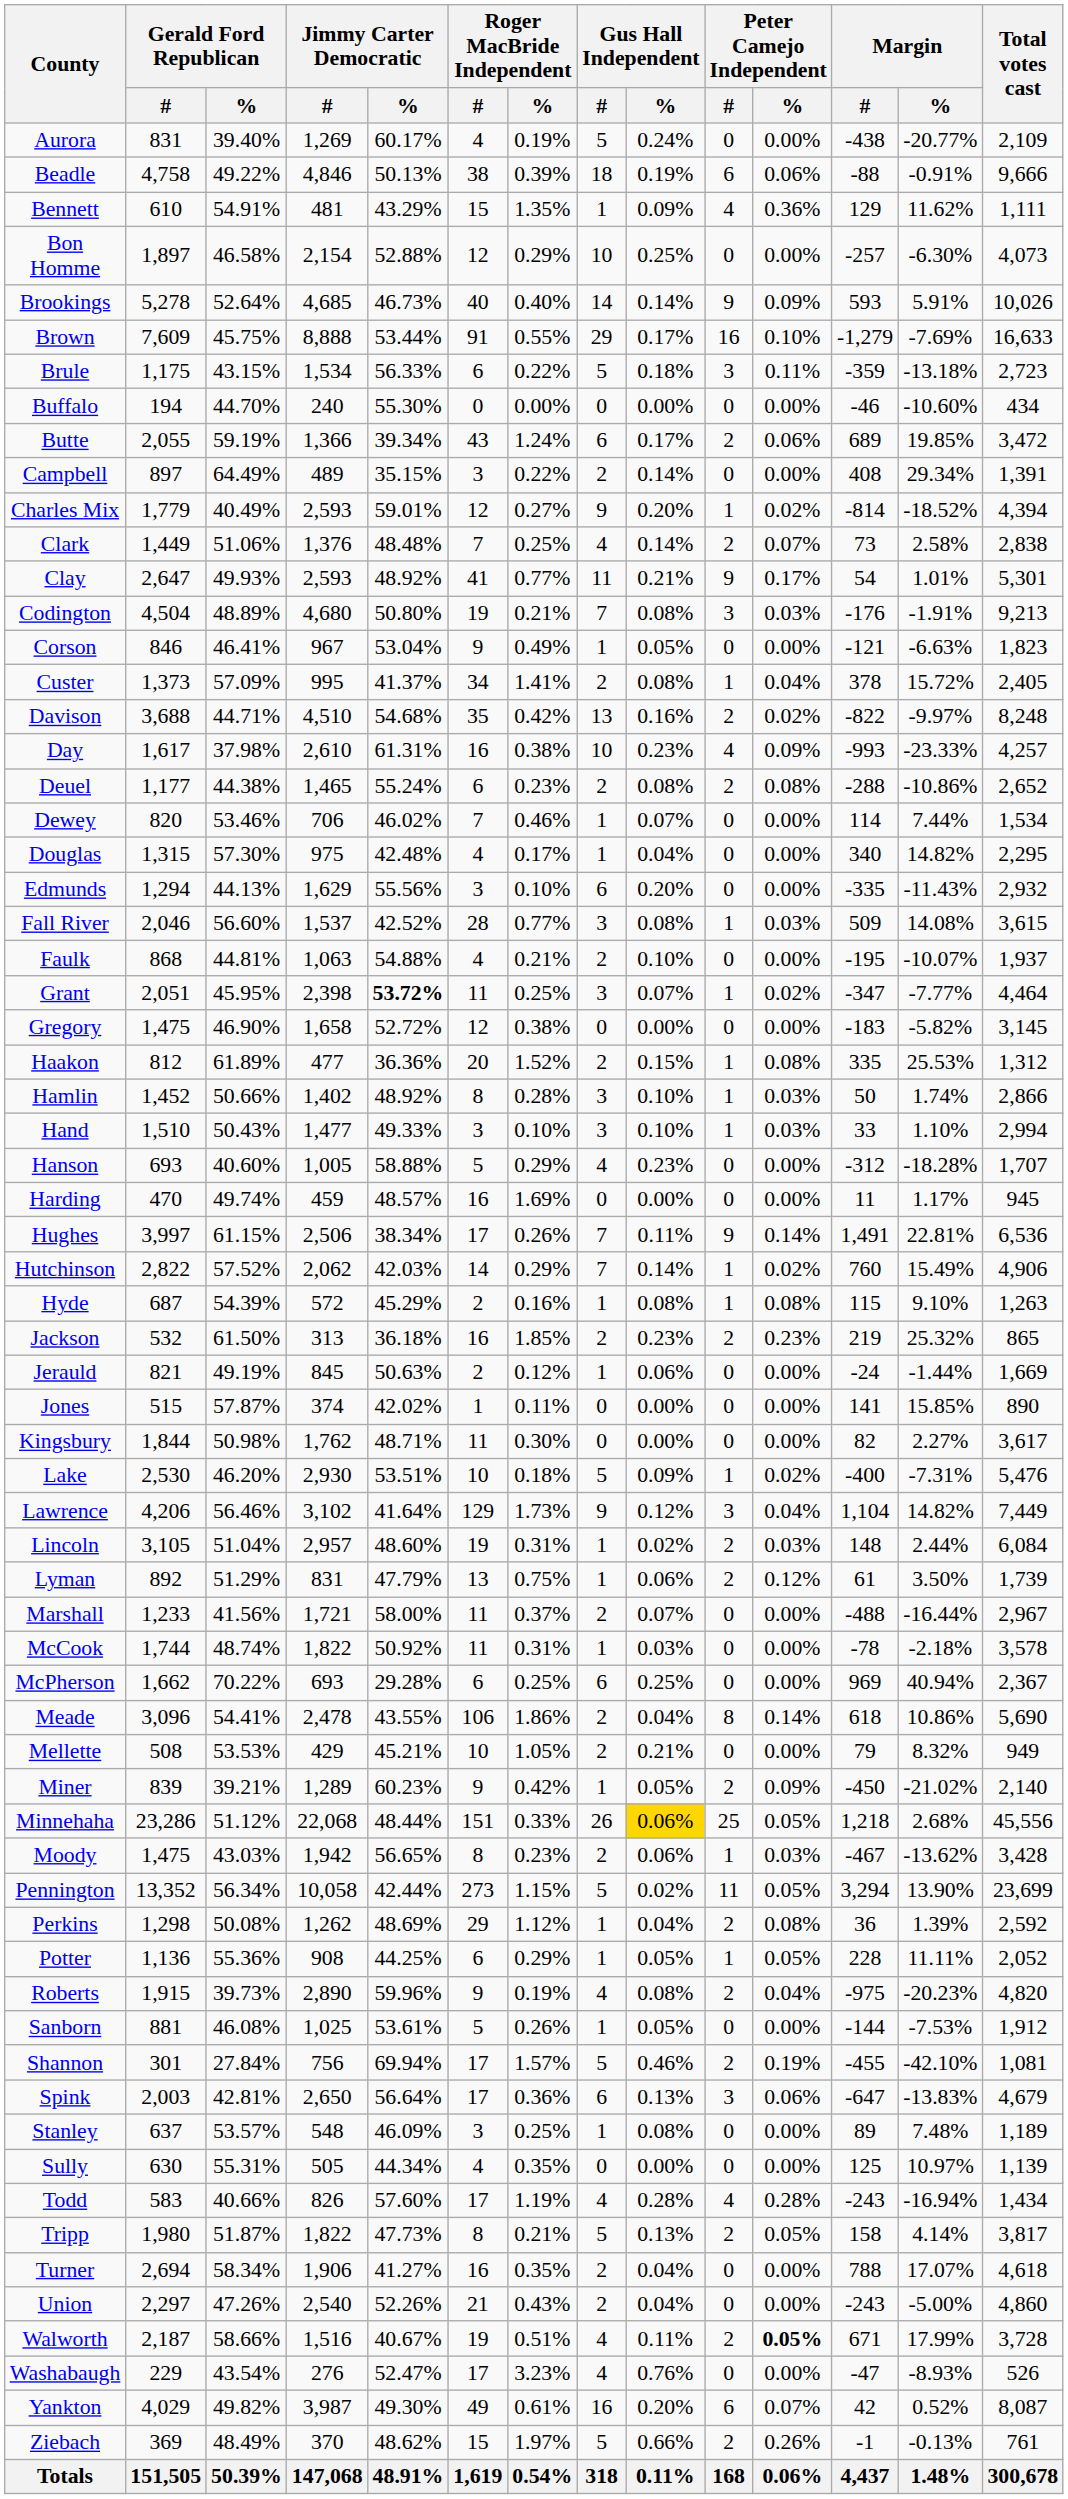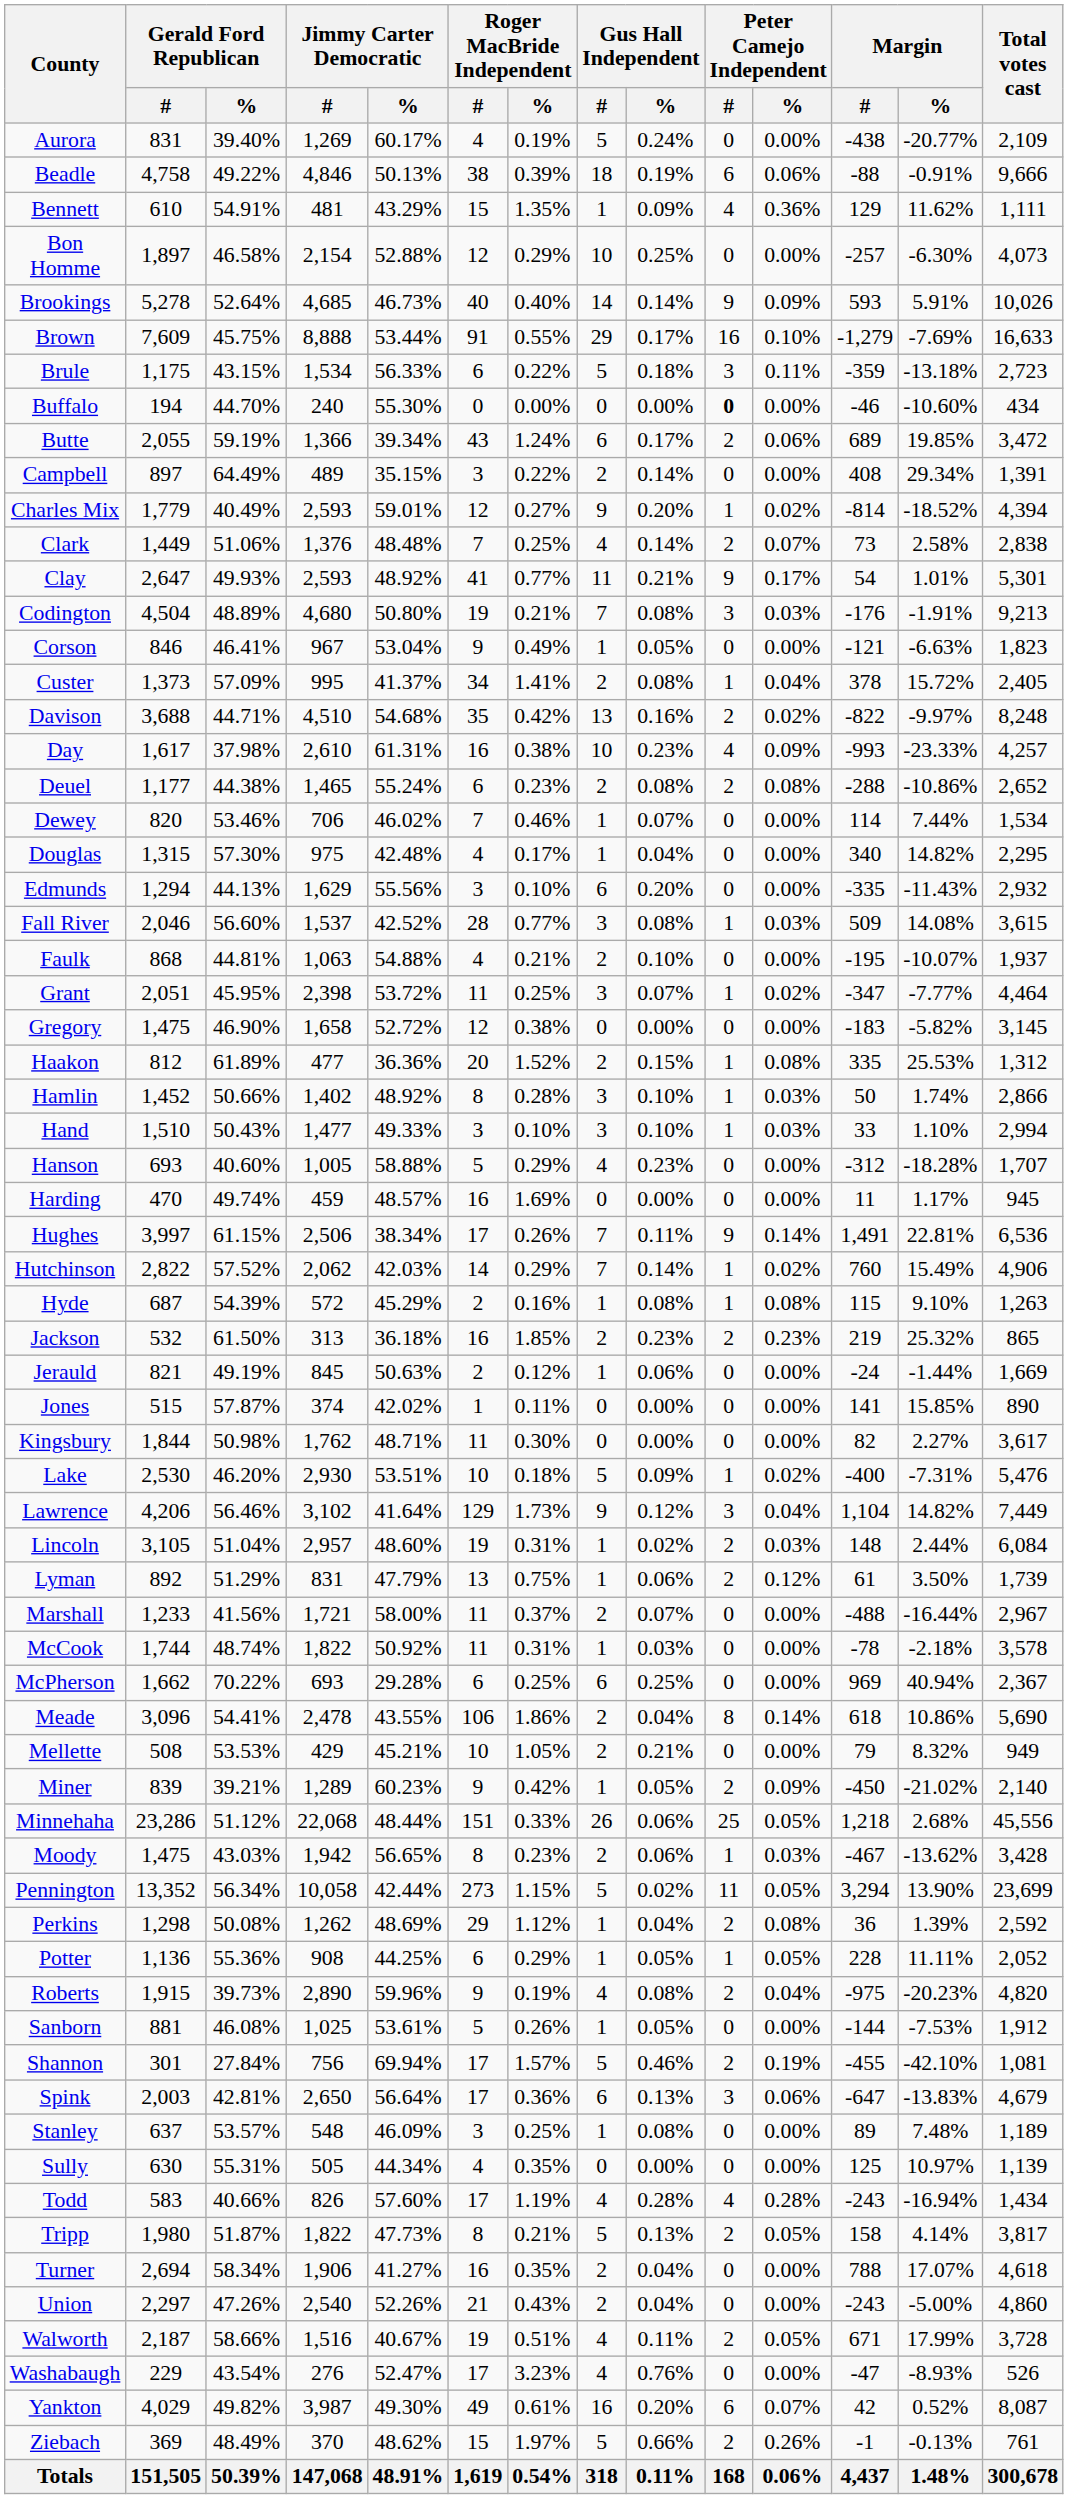(729, 405) normal -> (729, 405) bold
(408, 992) bold -> (408, 992) normal
(665, 1820) gold background -> (665, 1820) no background
(792, 2338) bold -> (792, 2338) normal
